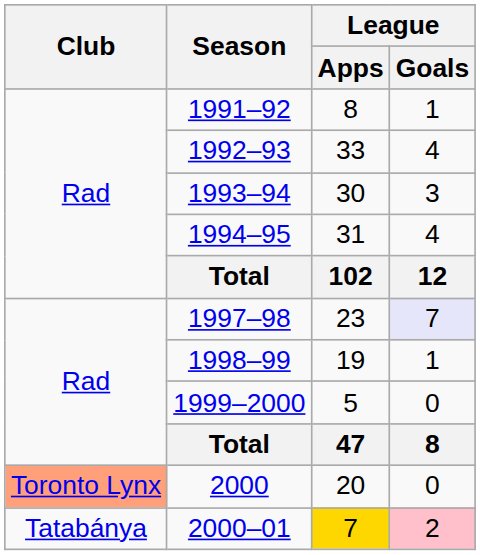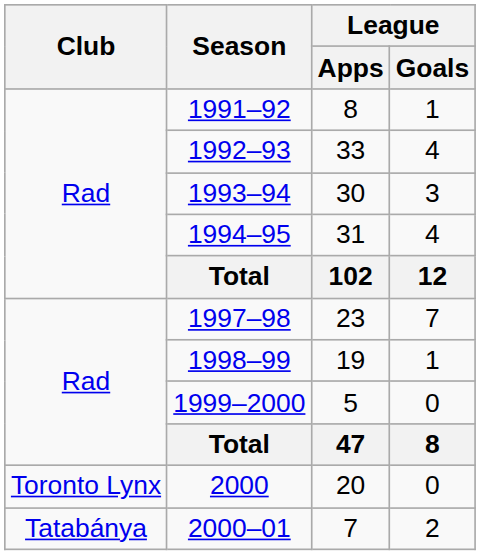(432, 318) lavender background -> (432, 318) no background
(86, 485) lightsalmon background -> (86, 485) no background
(351, 527) gold background -> (351, 527) no background
(432, 527) pink background -> (432, 527) no background
